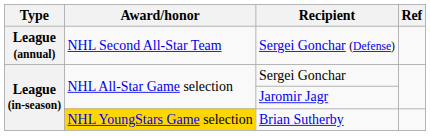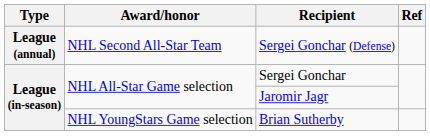(160, 119) gold background -> (160, 119) no background
